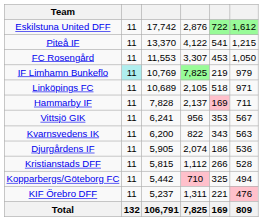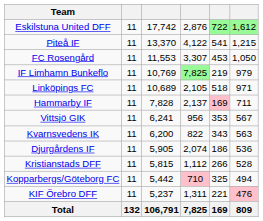(132, 73) paleturquoise background -> (132, 73) no background
